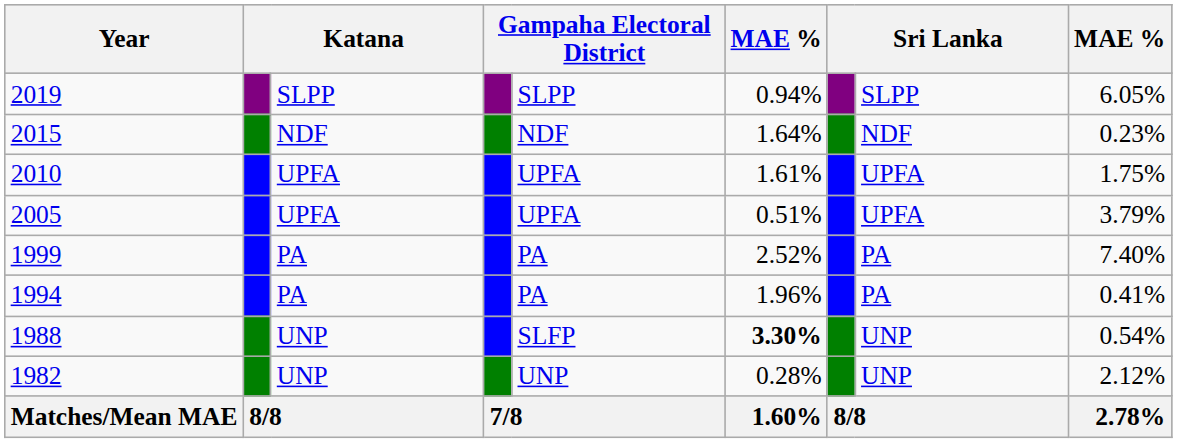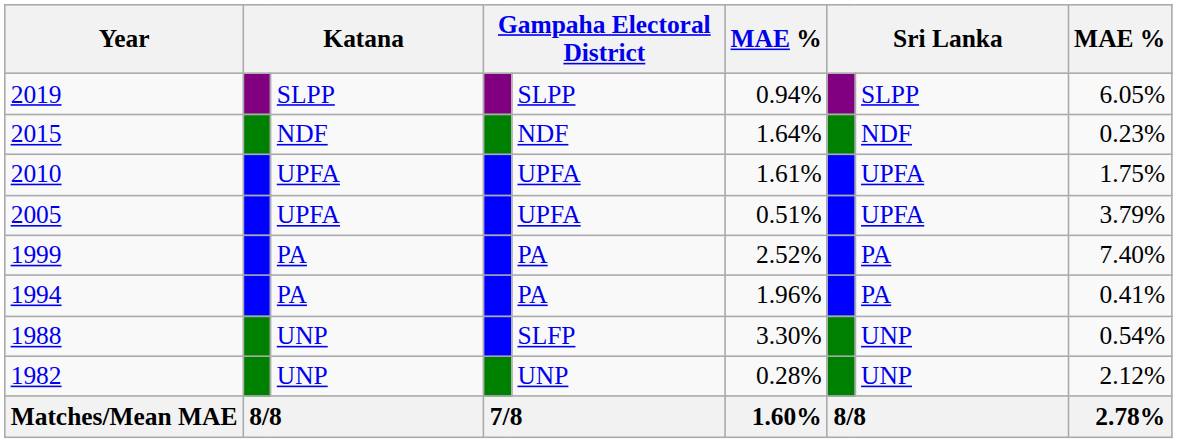(787, 335) bold -> (789, 335) normal
